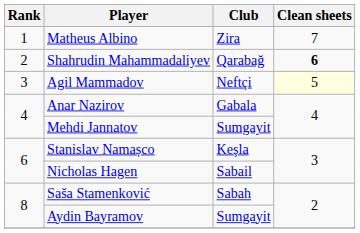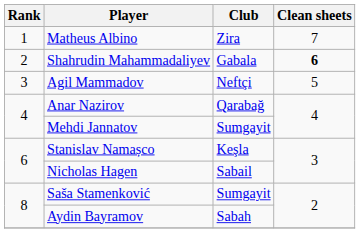(240, 60) Qarabağ -> (237, 60) Gabala
(314, 82) lightyellow background -> (314, 82) no background
(237, 104) Gabala -> (240, 104) Qarabağ
(234, 194) Sabah -> (244, 194) Sumgayit
(244, 216) Sumgayit -> (234, 216) Sabah
